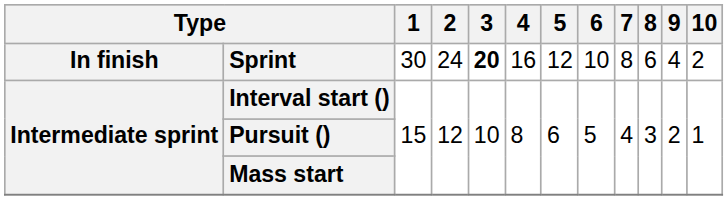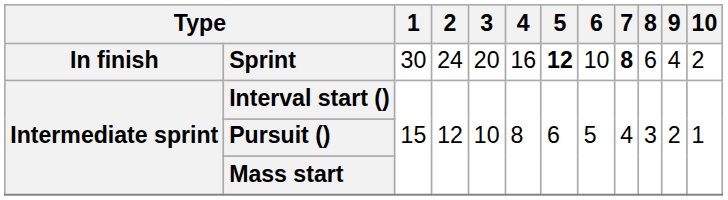(487, 60) bold -> (487, 60) normal
(560, 60) normal -> (560, 60) bold
(627, 60) normal -> (627, 60) bold
